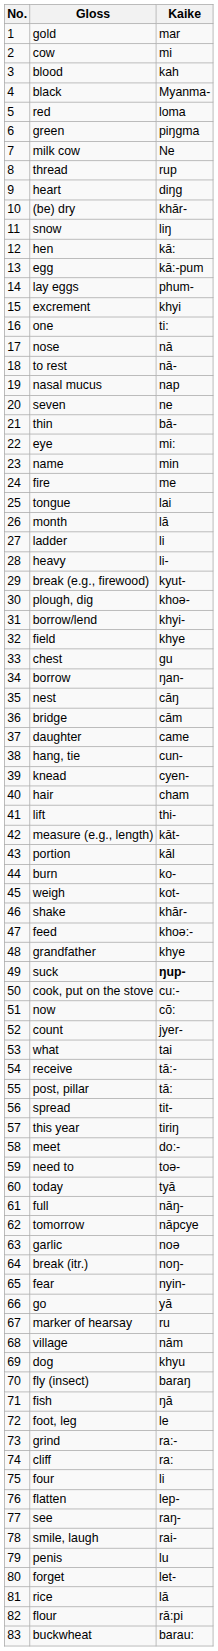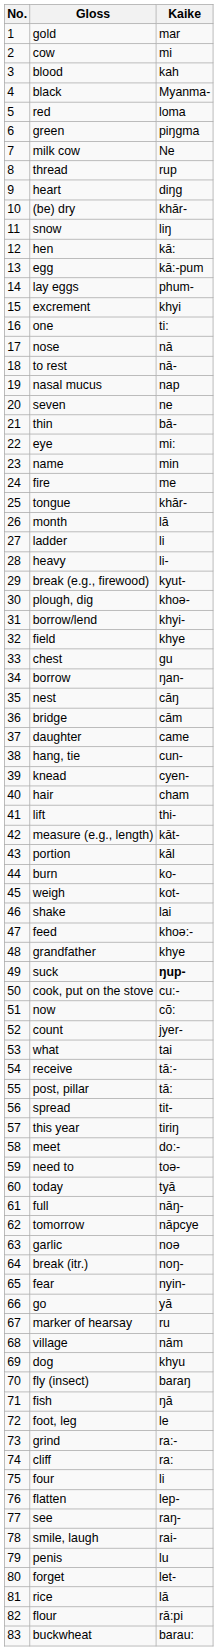(165, 502) lai -> (173, 502) khār-
(173, 913) khār- -> (165, 913) lai
